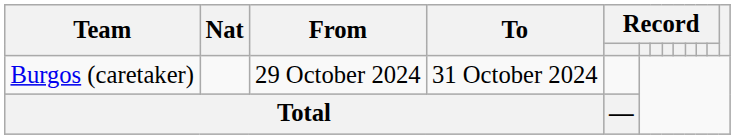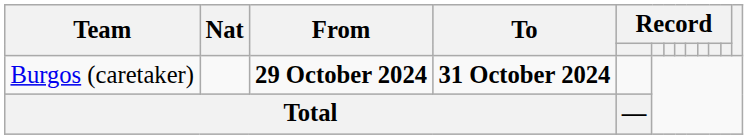(338, 74) normal -> (341, 74) bold
(515, 74) normal -> (524, 74) bold
